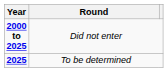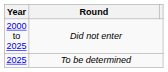(17, 36) bold -> (17, 36) normal
(17, 61) bold -> (17, 61) normal
